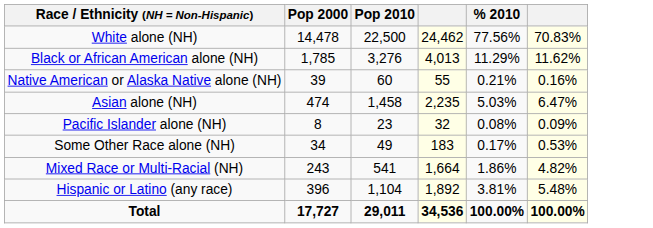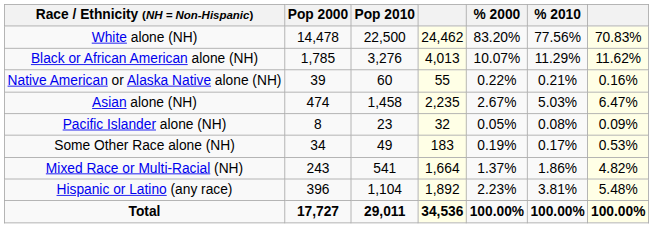+ column: (497, 15)
